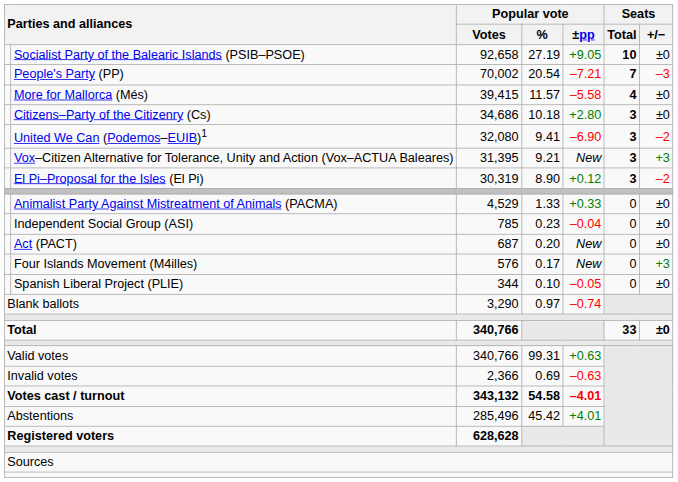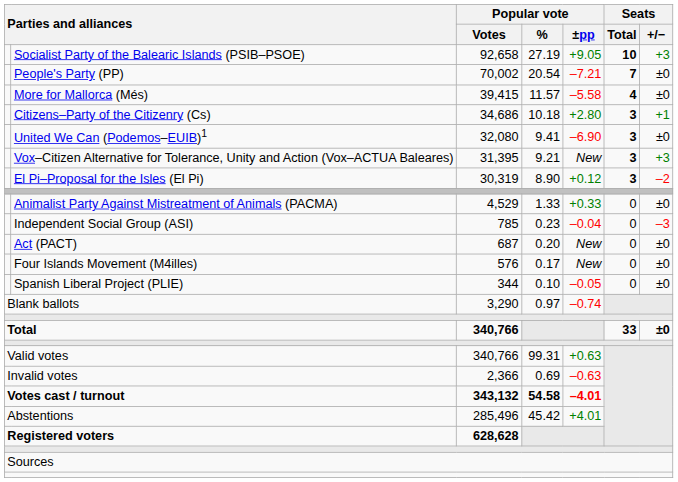(663, 54) ±0 -> (663, 54) +3
(663, 74) –3 -> (663, 74) ±0
(663, 114) ±0 -> (663, 114) +1
(663, 136) –2 -> (663, 136) ±0
(663, 224) ±0 -> (663, 224) –3
(663, 264) +3 -> (663, 264) ±0
